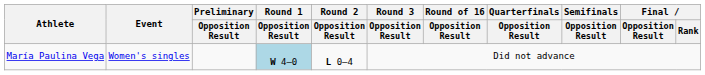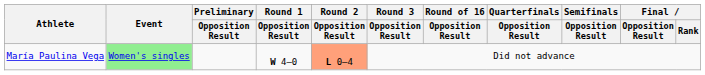(149, 56) no background -> (149, 56) lightgreen background
(284, 62) lightblue background -> (284, 62) no background
(339, 62) no background -> (339, 62) lightsalmon background
